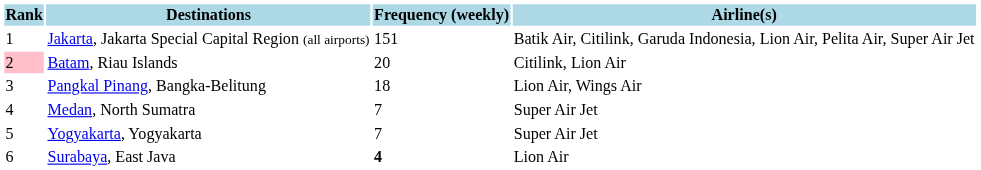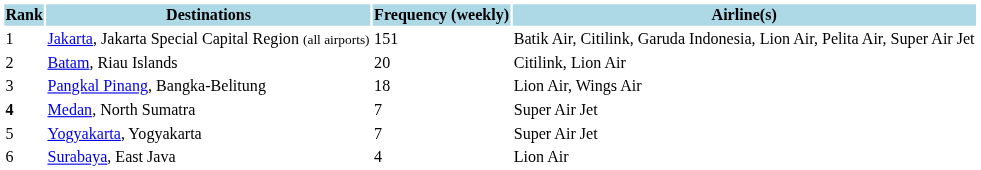(9, 62) pink background -> (9, 62) no background
(9, 109) normal -> (9, 109) bold
(378, 157) bold -> (378, 157) normal
